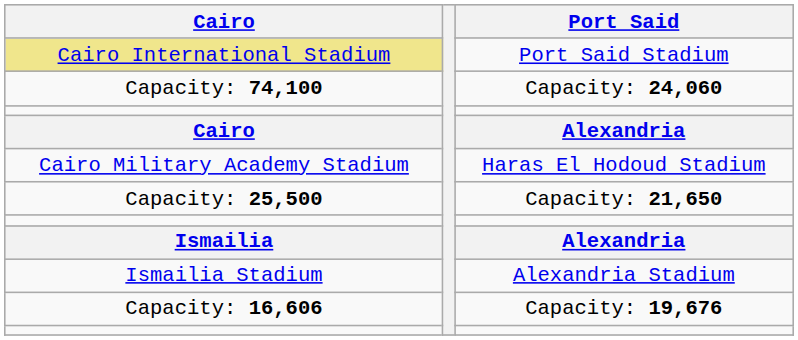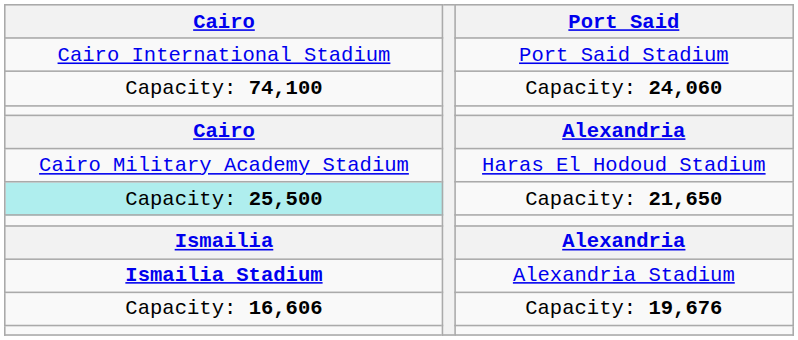(224, 55) khaki background -> (224, 55) no background
(224, 199) no background -> (224, 199) paleturquoise background
(224, 275) normal -> (224, 275) bold
